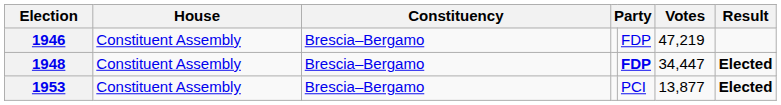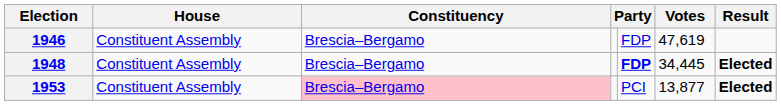(681, 40) 47,219 -> (681, 40) 47,619
(681, 64) 34,447 -> (681, 64) 34,445
(364, 87) no background -> (364, 87) pink background
